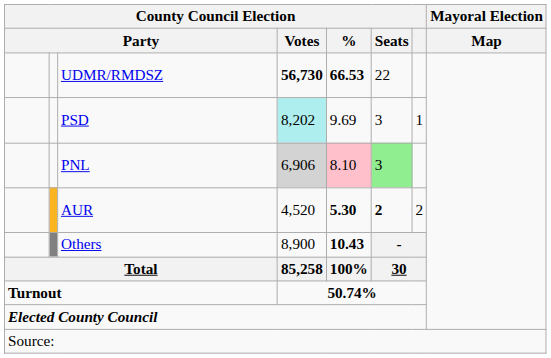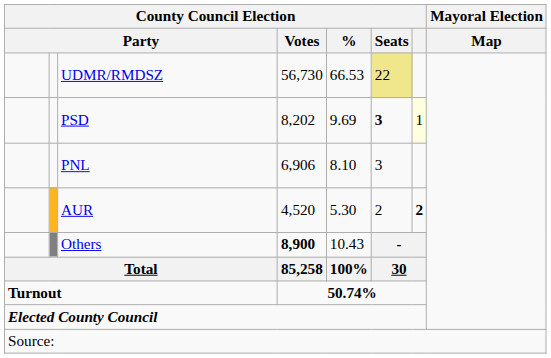(302, 75) bold -> (302, 75) normal
(347, 75) bold -> (347, 75) normal
(382, 75) no background -> (382, 75) khaki background
(298, 120) paleturquoise background -> (298, 120) no background
(379, 120) normal -> (379, 120) bold
(419, 120) no background -> (419, 120) lightyellow background
(298, 165) lightgrey background -> (298, 165) no background
(343, 165) pink background -> (343, 165) no background
(379, 165) lightgreen background -> (379, 165) no background
(343, 210) bold -> (343, 210) normal
(379, 210) bold -> (379, 210) normal
(419, 210) normal -> (419, 210) bold
(298, 244) normal -> (298, 244) bold
(347, 244) bold -> (347, 244) normal
